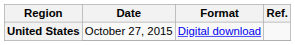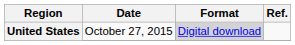(220, 31) no background -> (220, 31) lightgrey background
